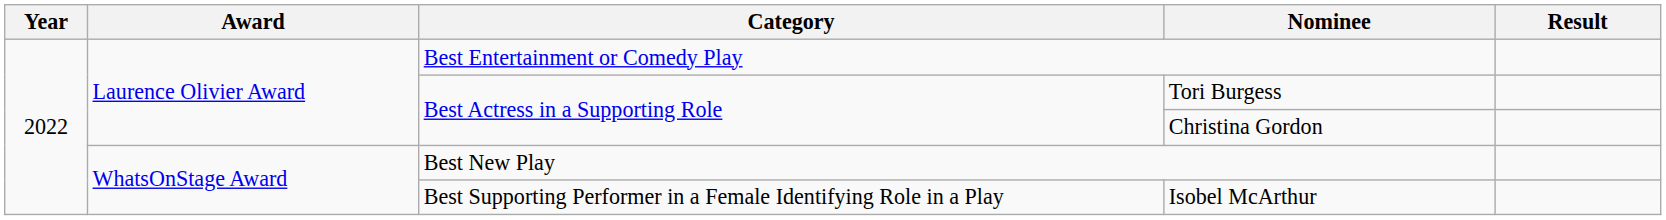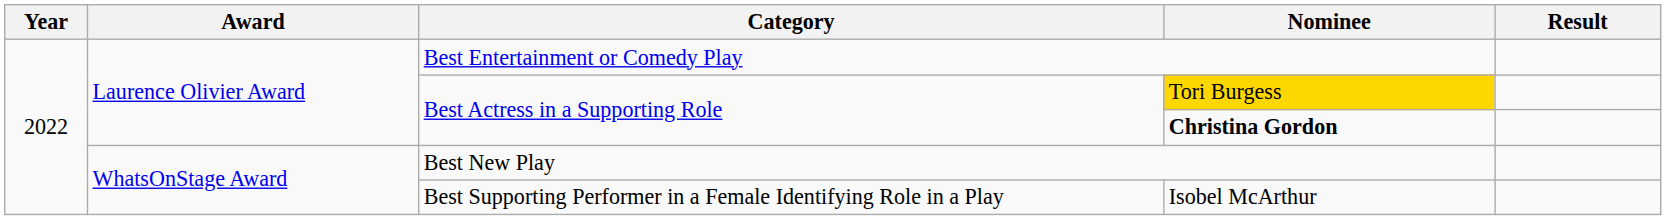(1225, 92) no background -> (1225, 92) gold background
(1246, 127) normal -> (1253, 127) bold
